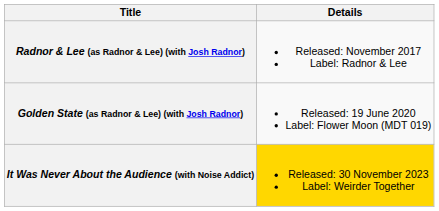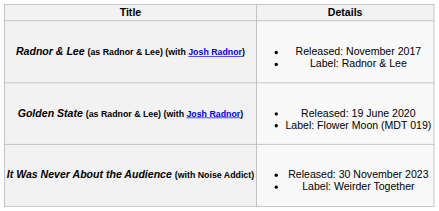(345, 181) gold background -> (345, 181) no background
